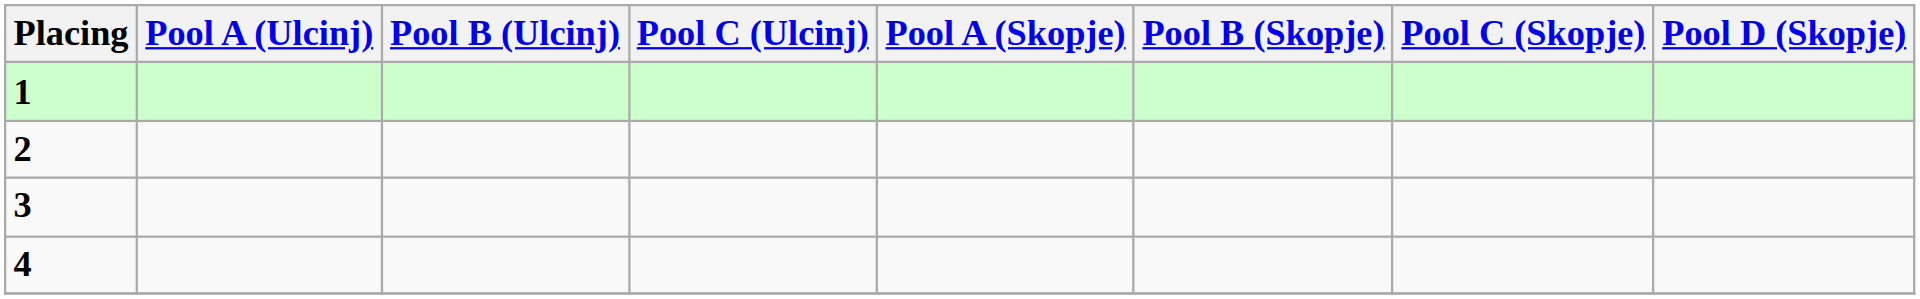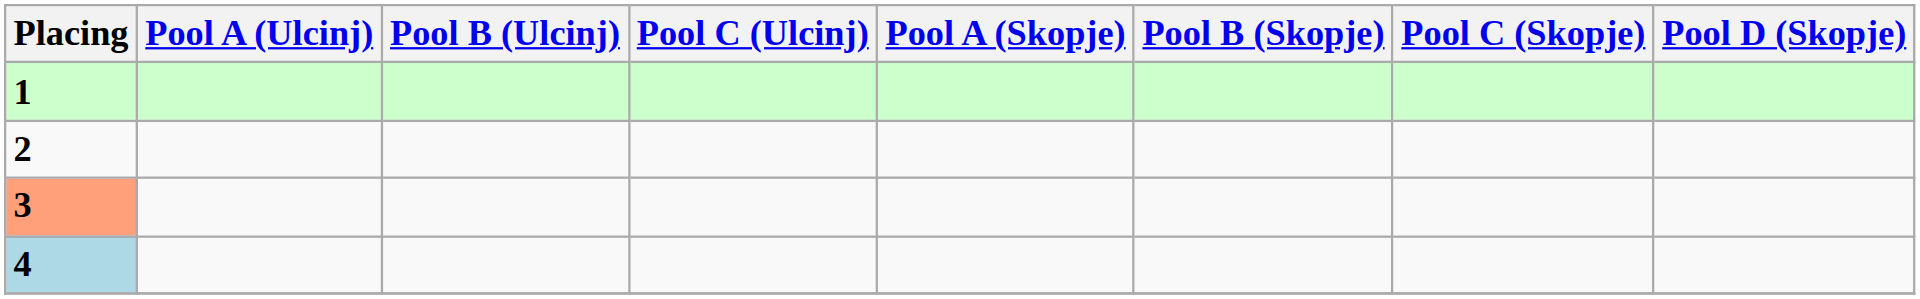(23, 206) no background -> (23, 206) lightsalmon background
(23, 263) no background -> (23, 263) lightblue background
